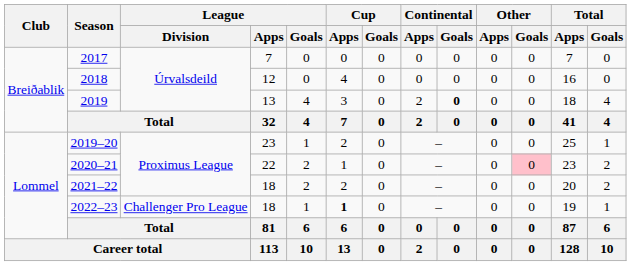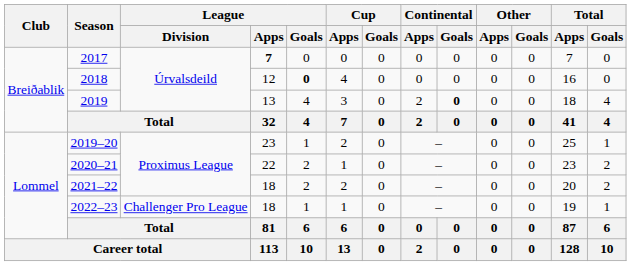(269, 57) normal -> (269, 57) bold
(306, 79) normal -> (306, 79) bold
(532, 164) pink background -> (532, 164) no background
(344, 206) bold -> (344, 206) normal
